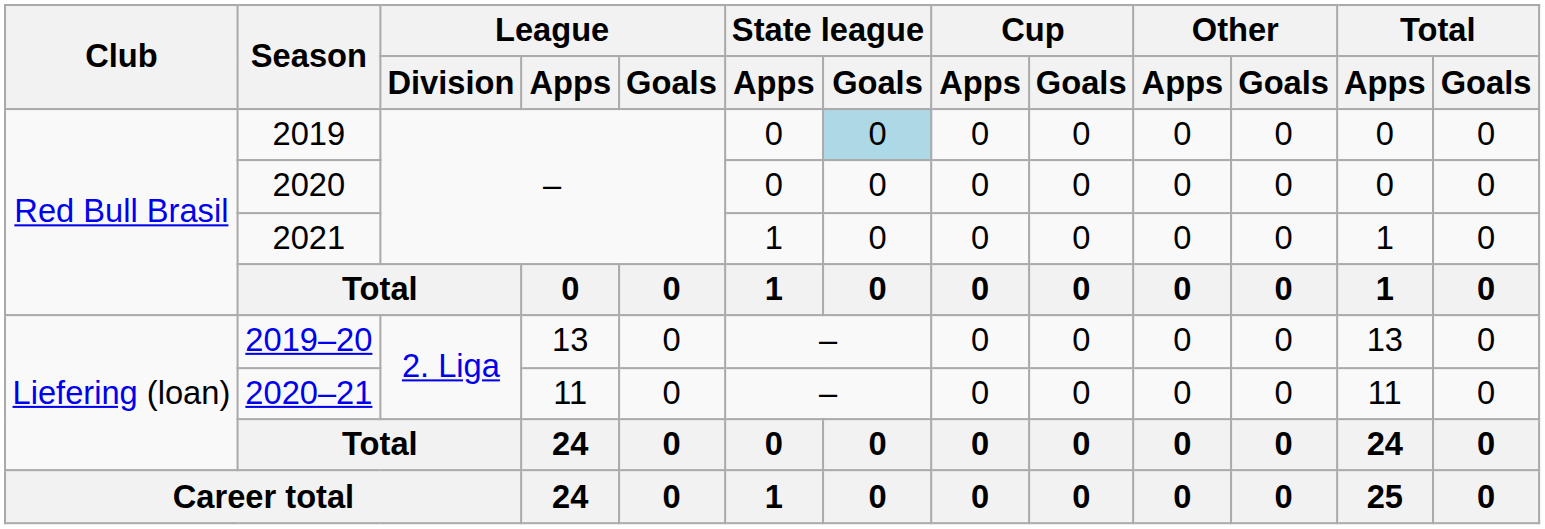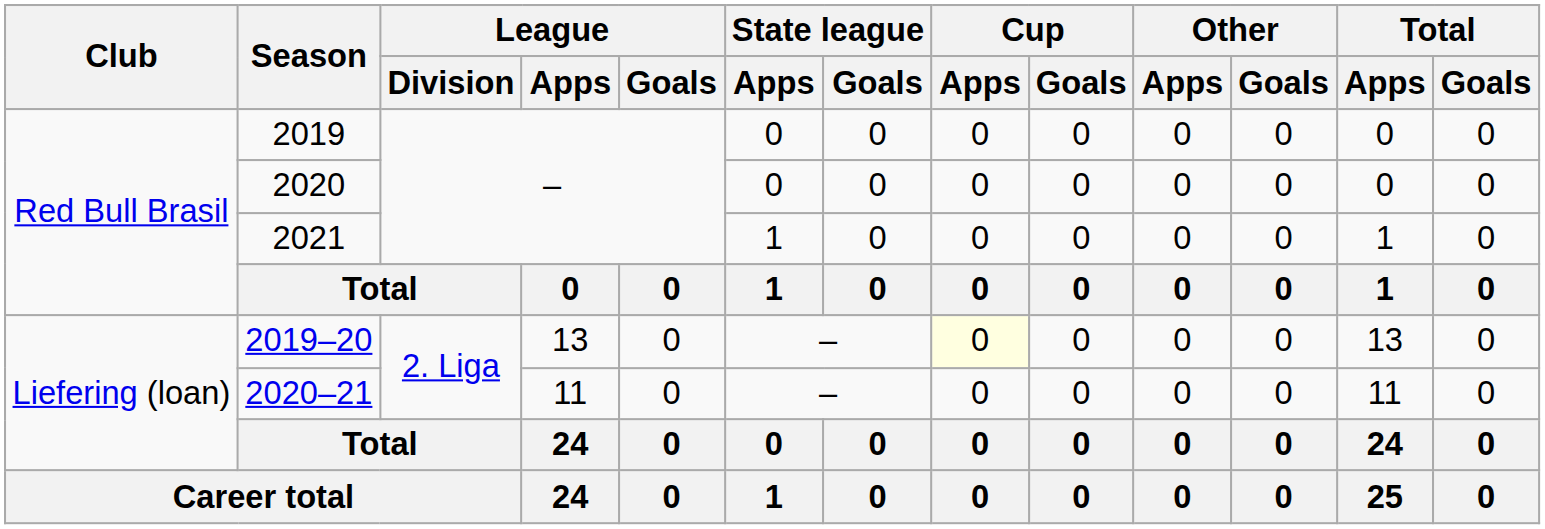(878, 133) lightblue background -> (878, 133) no background
(980, 340) no background -> (980, 340) lightyellow background
